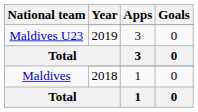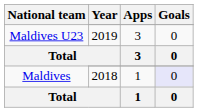(174, 76) no background -> (174, 76) lavender background
